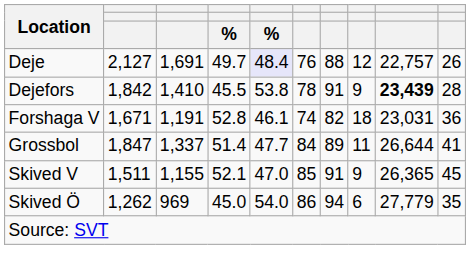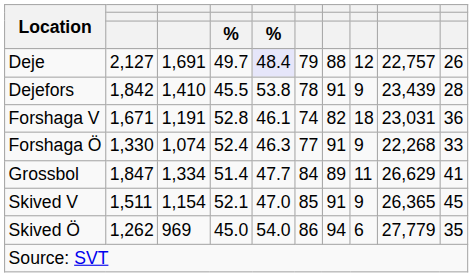(307, 62) 76 -> (309, 62) 79
(407, 90) bold -> (409, 90) normal
+ row: (55, 146)
(182, 146) 1,337 -> (184, 174) 1,334
(407, 146) 26,644 -> (409, 174) 26,629
(182, 174) 1,155 -> (184, 202) 1,154
